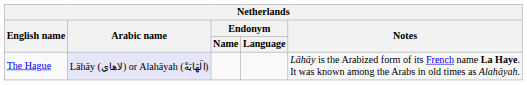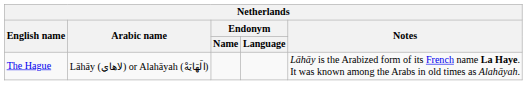(139, 66) lavender background -> (139, 66) no background
